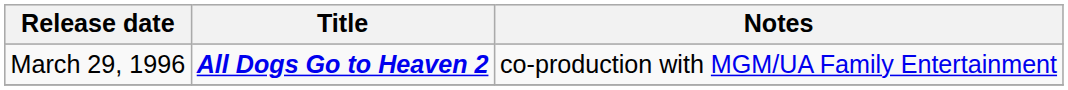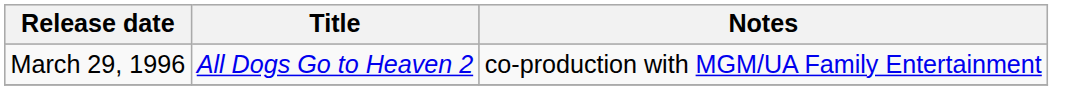(343, 64) bold -> (335, 64) normal
